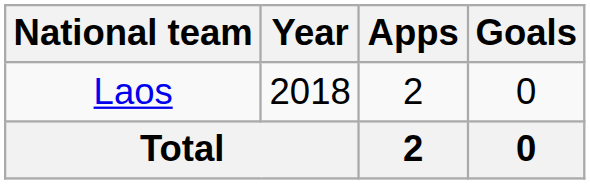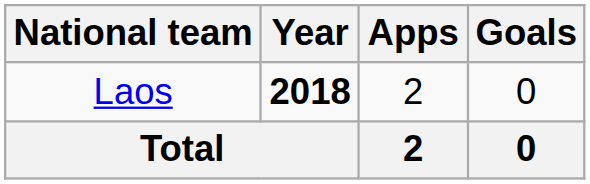(310, 91) normal -> (310, 91) bold
